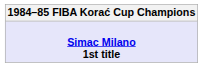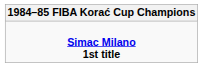(101, 48) lavender background -> (101, 48) no background
